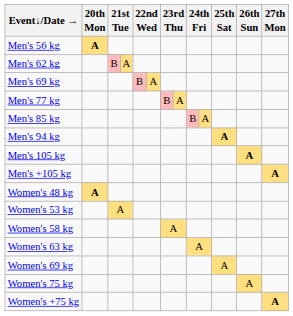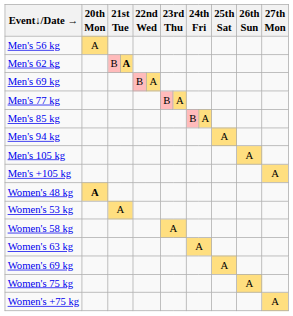(95, 45) bold -> (95, 45) normal
(126, 63) normal -> (126, 63) bold
(224, 137) bold -> (224, 137) normal
(249, 155) bold -> (249, 155) normal
(275, 173) bold -> (275, 173) normal
(275, 302) bold -> (275, 302) normal
